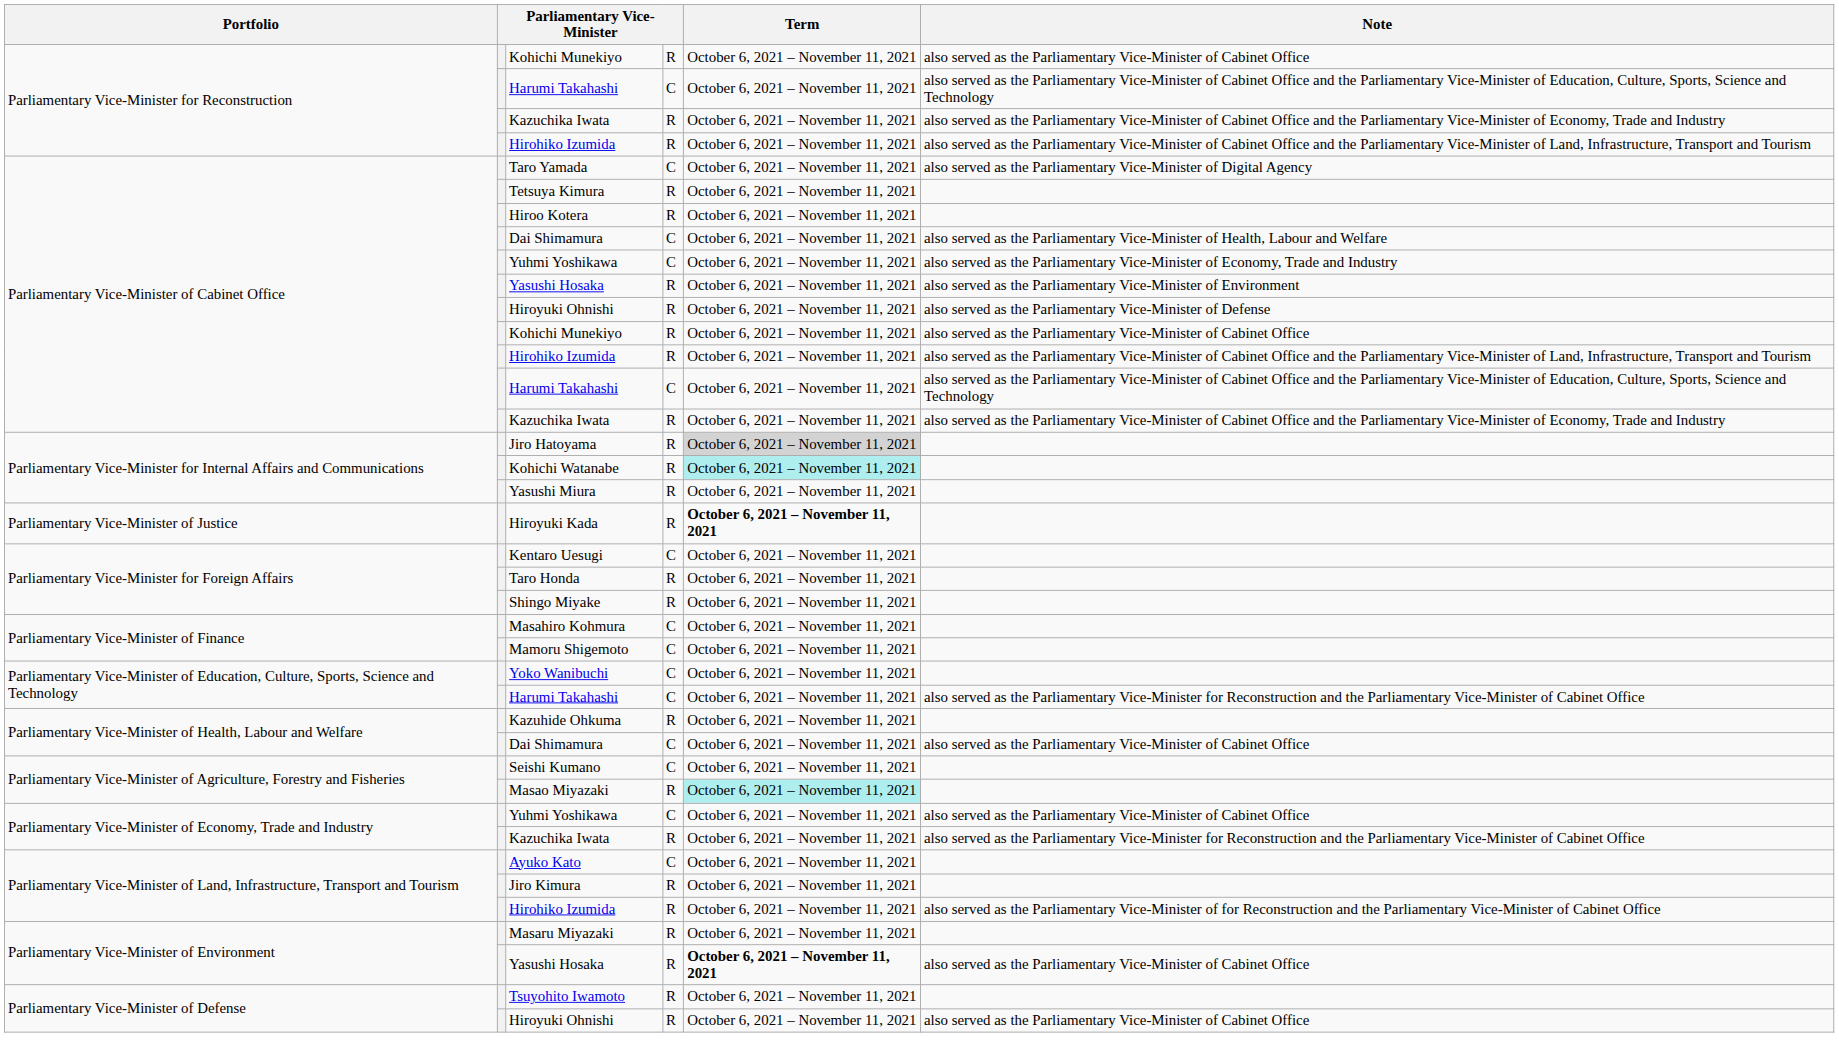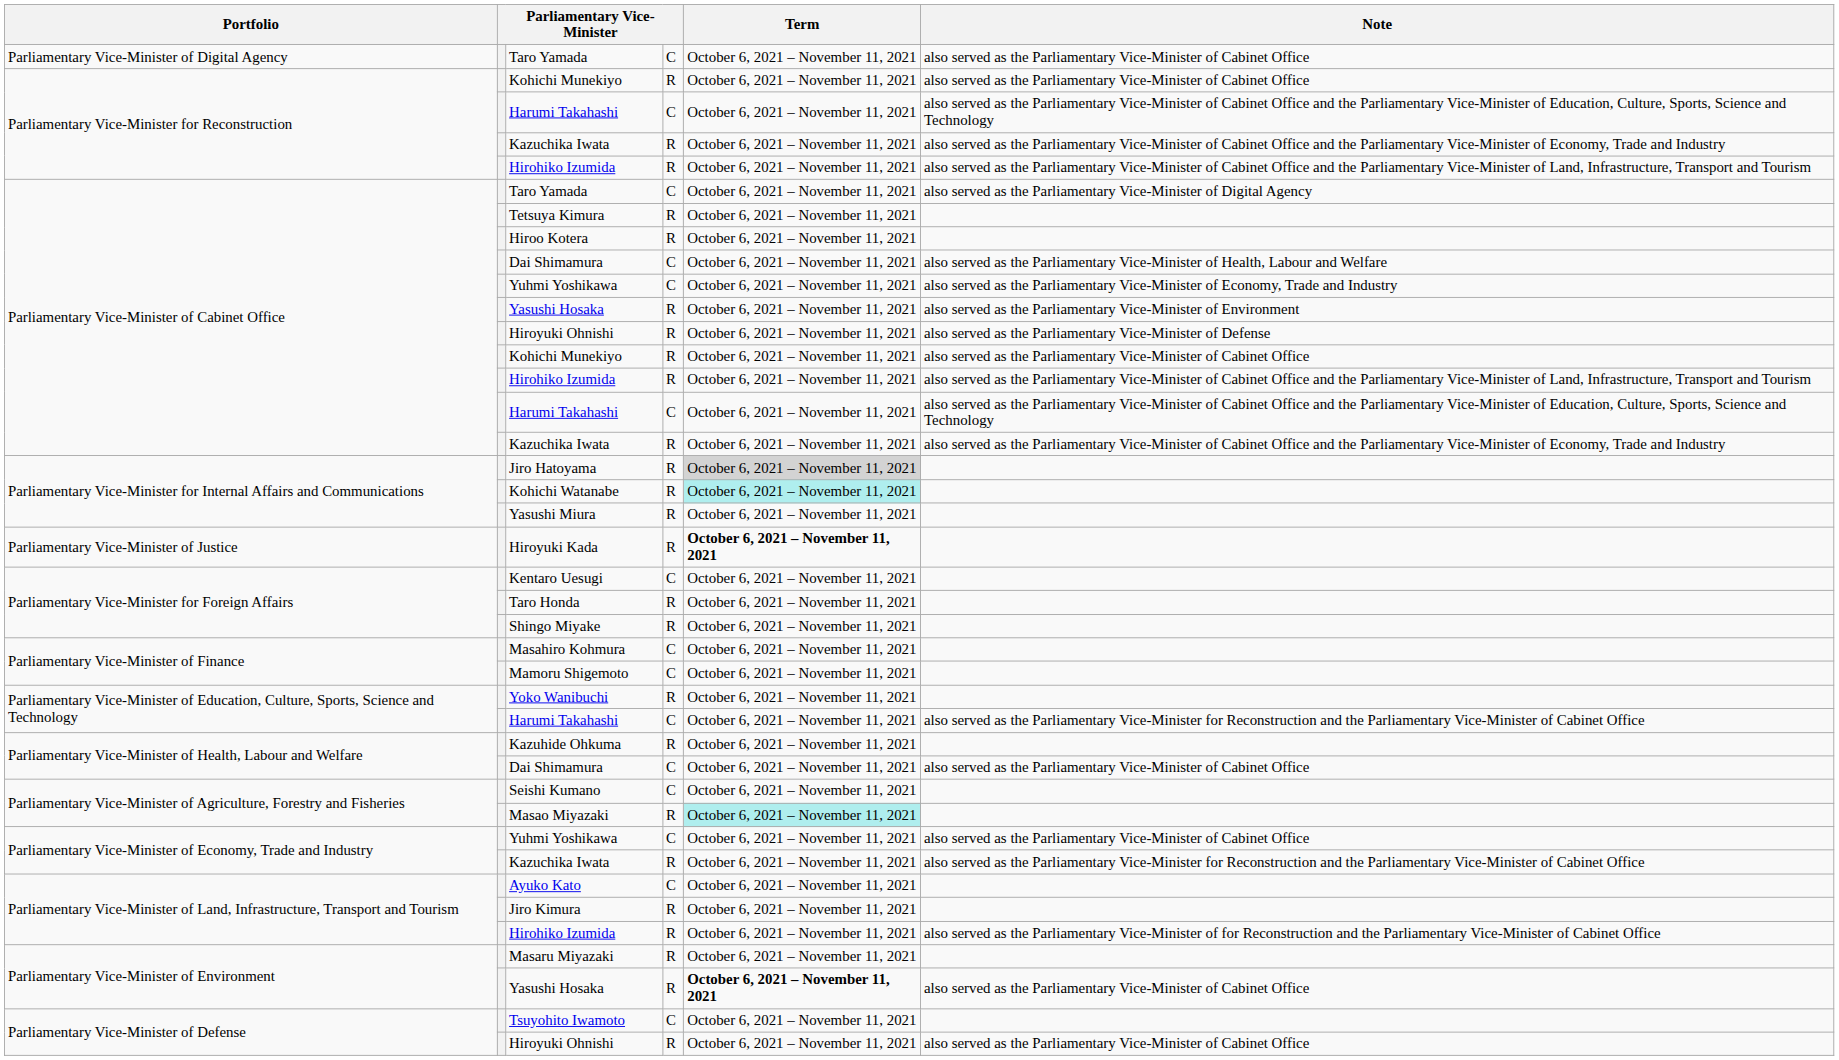+ row: (148, 56)
(671, 673) C -> (671, 696) R
(671, 996) R -> (671, 1020) C
